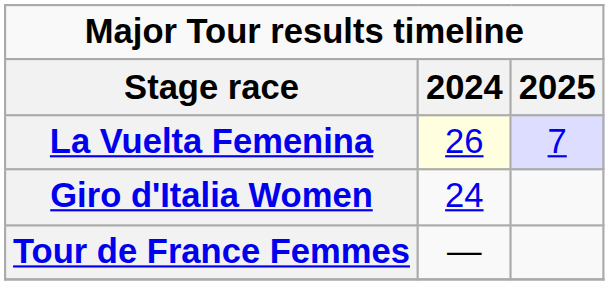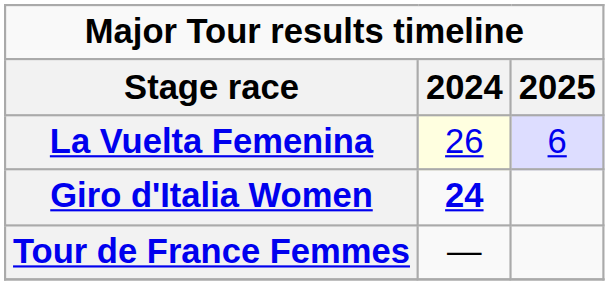(557, 141) 7 -> (557, 141) 6
(464, 196) normal -> (464, 196) bold
